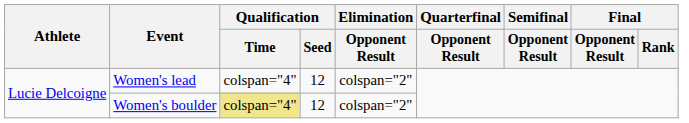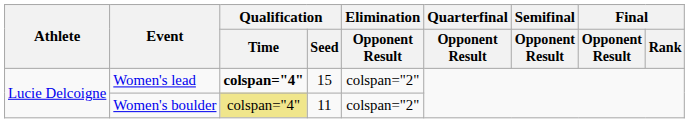(260, 81) normal -> (263, 81) bold
(317, 81) 12 -> (324, 81) 15
(317, 105) 12 -> (324, 105) 11
